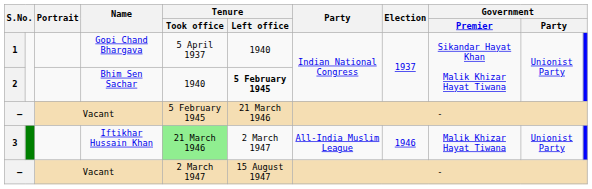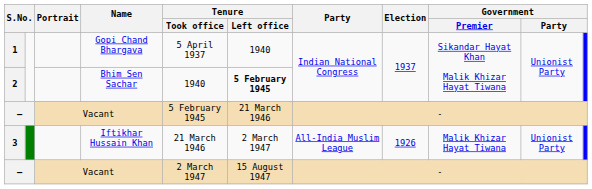(195, 143) lightgreen background -> (195, 143) no background
(405, 143) 1946 -> (405, 143) 1926
